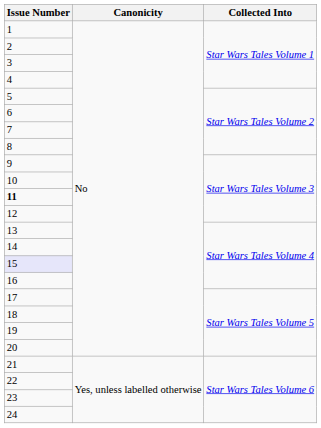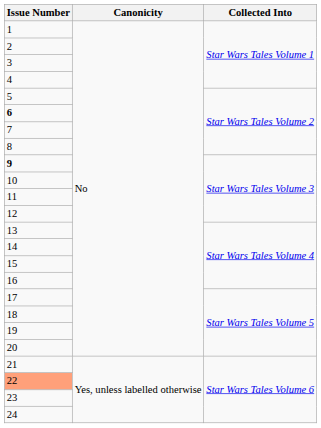(9, 113) normal -> (9, 113) bold
(9, 163) normal -> (9, 163) bold
(12, 197) bold -> (12, 197) normal
(12, 264) lavender background -> (12, 264) no background
(12, 381) no background -> (12, 381) lightsalmon background
